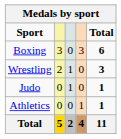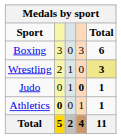(101, 69) no background -> (101, 69) khaki background
(81, 87) normal -> (81, 87) bold
(60, 105) normal -> (60, 105) bold
